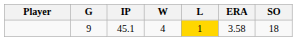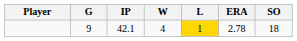(126, 28) 45.1 -> (126, 28) 42.1
(237, 28) 3.58 -> (237, 28) 2.78
